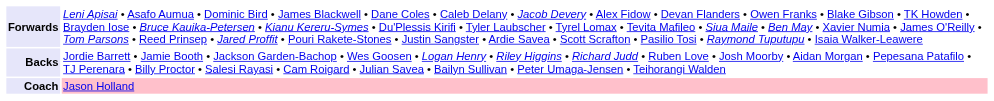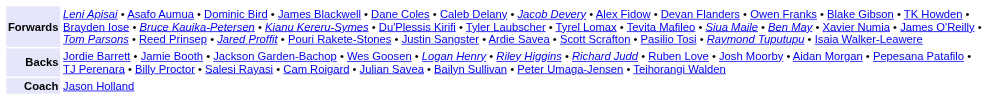(99, 86) pink background -> (99, 86) no background
